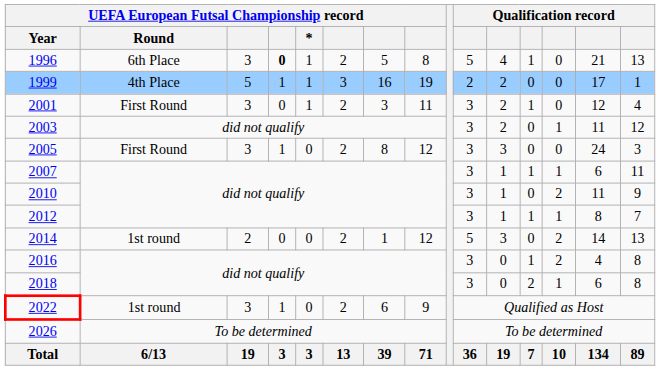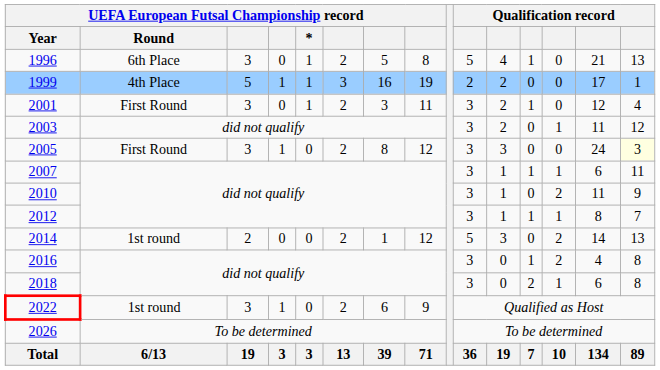(282, 60) bold -> (282, 60) normal
(637, 149) no background -> (637, 149) lightyellow background
